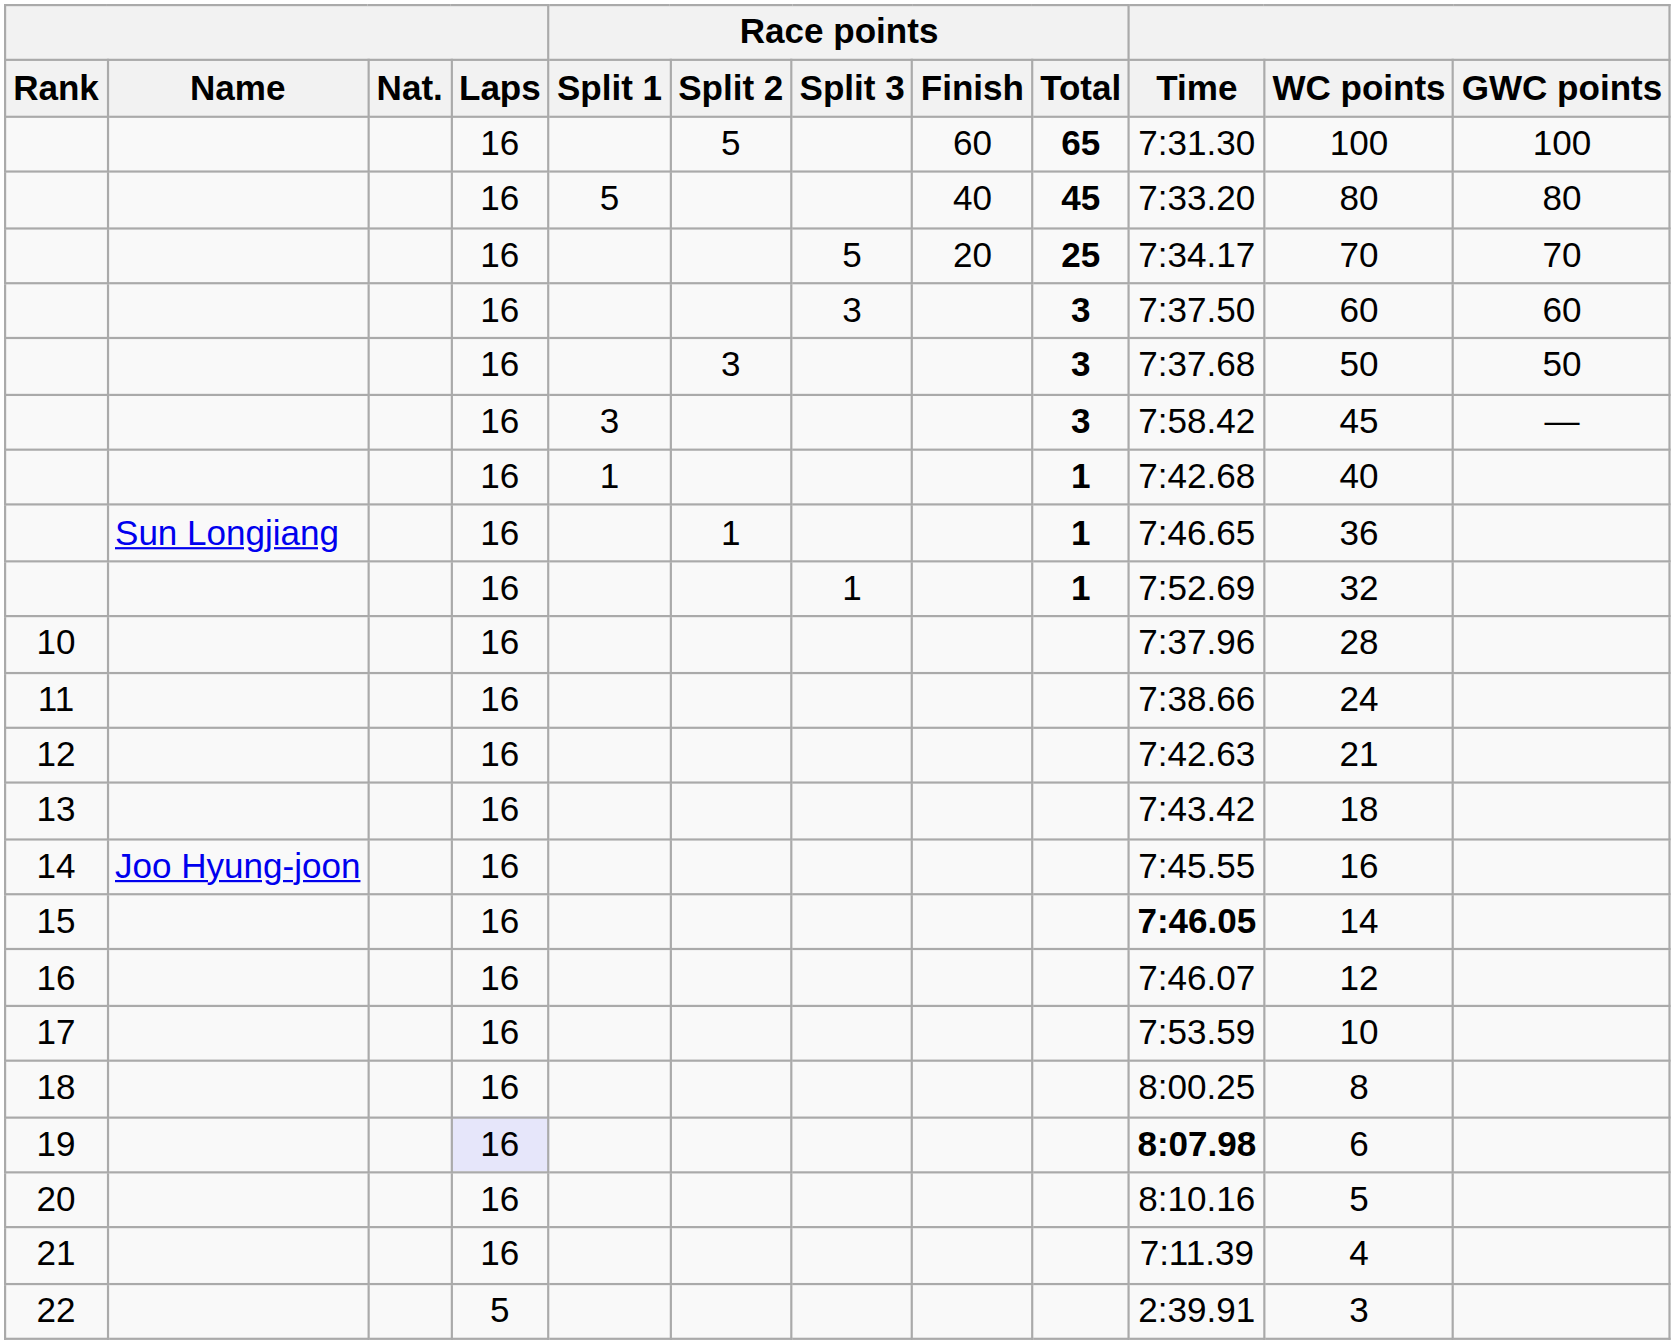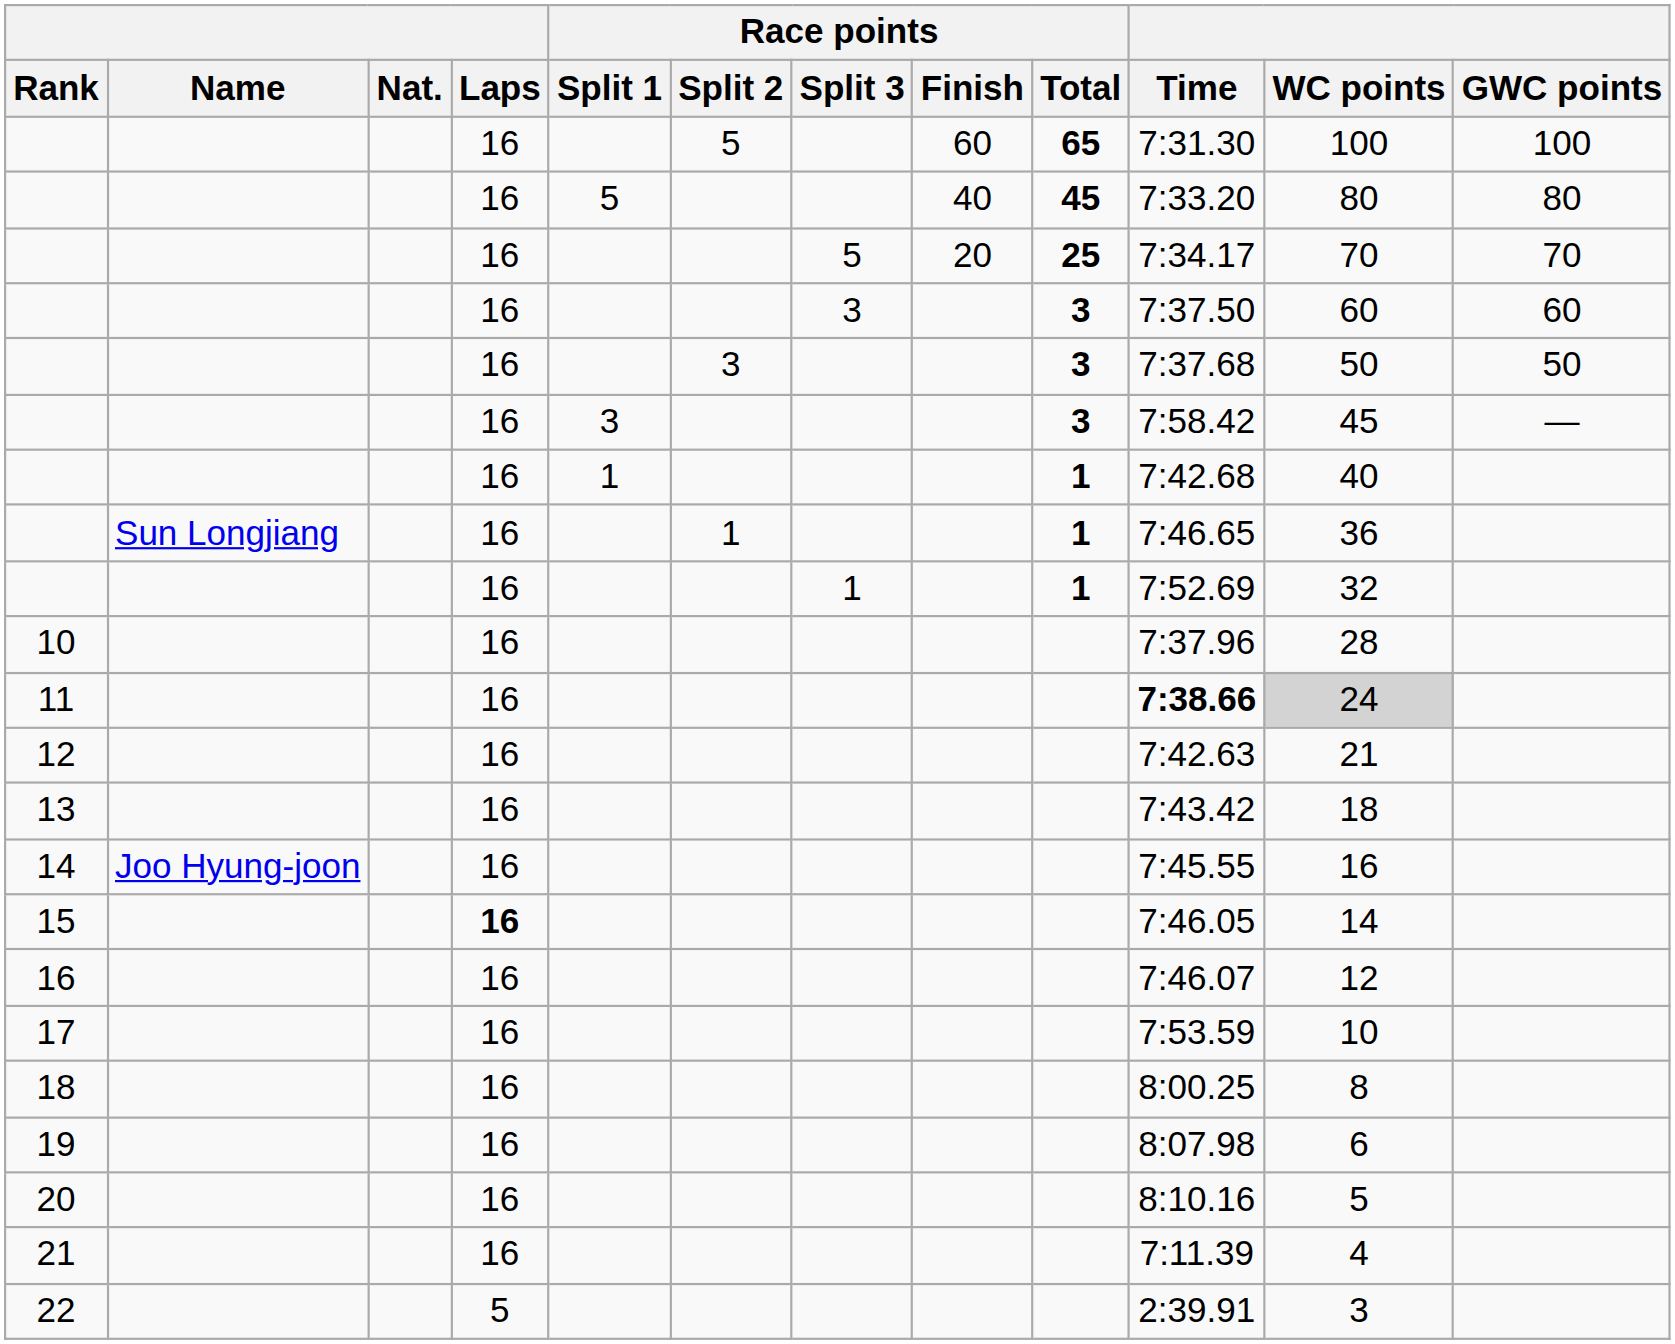(1197, 699) normal -> (1197, 699) bold
(1359, 699) no background -> (1359, 699) lightgrey background
(500, 921) normal -> (500, 921) bold
(1197, 921) bold -> (1197, 921) normal
(500, 1143) lavender background -> (500, 1143) no background
(1197, 1143) bold -> (1197, 1143) normal
